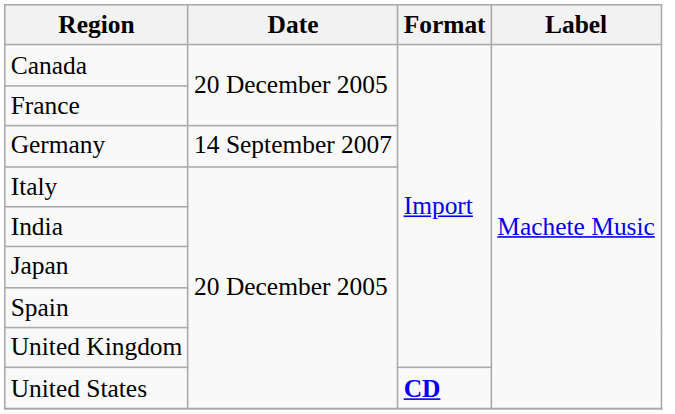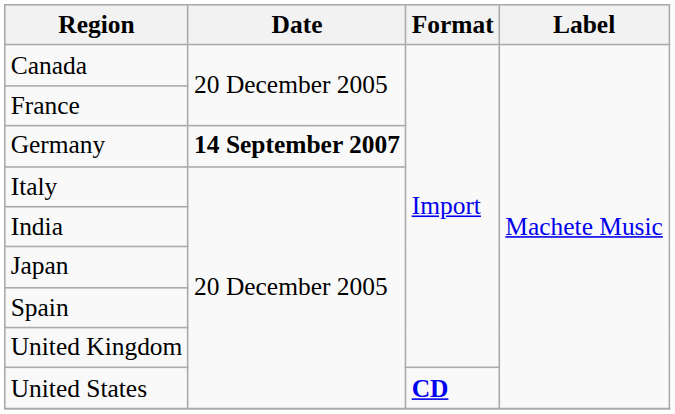(293, 145) normal -> (297, 145) bold
